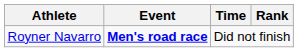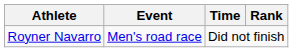(157, 36) bold -> (154, 36) normal
